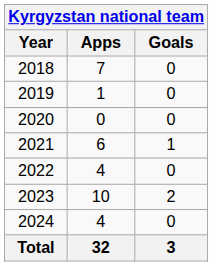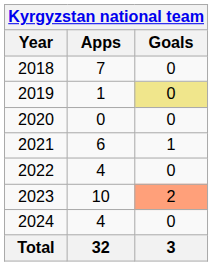(171, 94) no background -> (171, 94) khaki background
(171, 196) no background -> (171, 196) lightsalmon background
